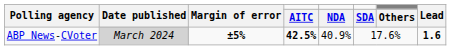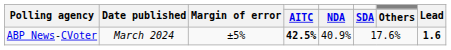(144, 36) lightgrey background -> (144, 36) no background
(236, 36) bold -> (236, 36) normal
